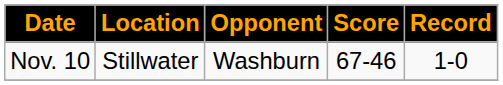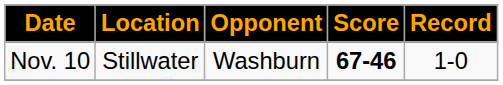(366, 60) normal -> (366, 60) bold
